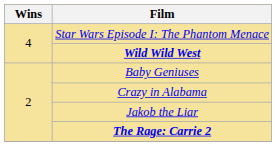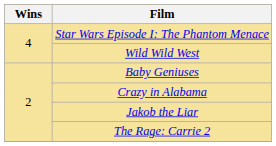(162, 53) bold -> (162, 53) normal
(162, 131) bold -> (162, 131) normal
